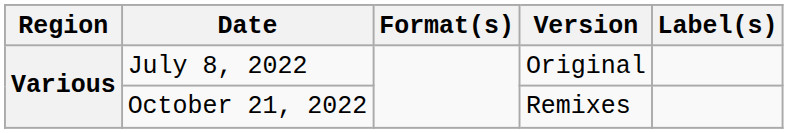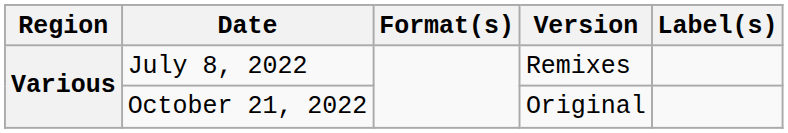(586, 66) Original -> (578, 66) Remixes
(578, 107) Remixes -> (586, 107) Original
